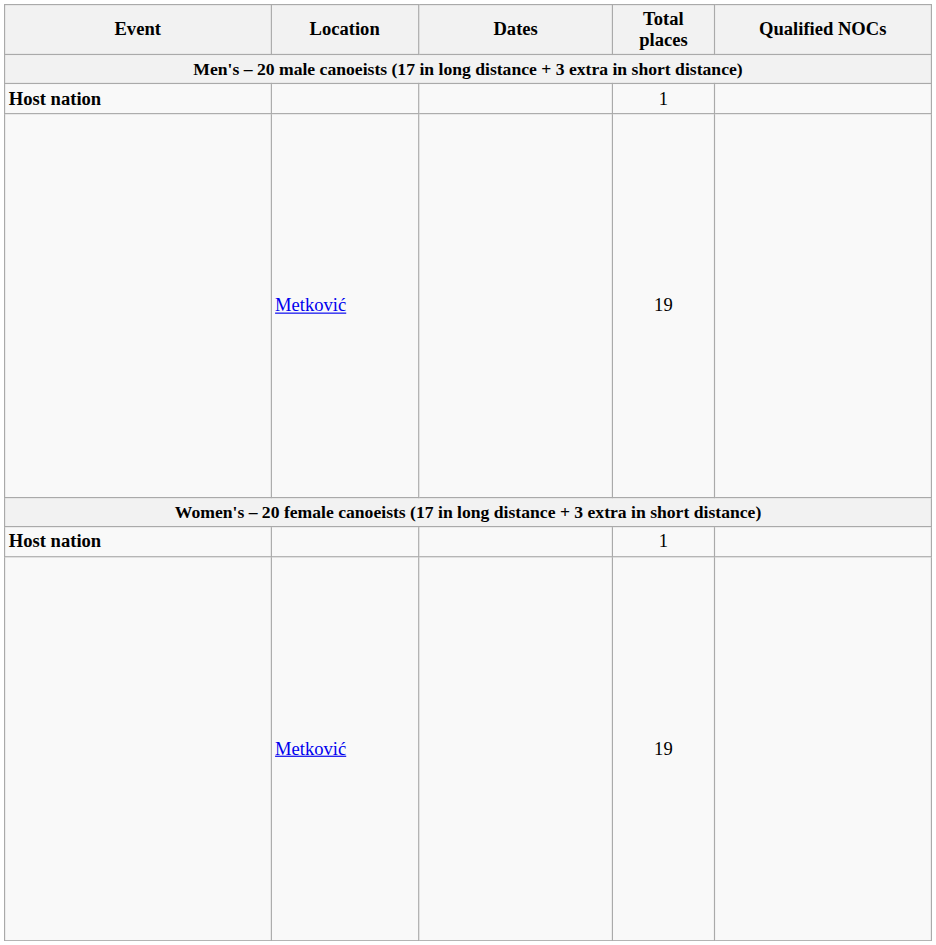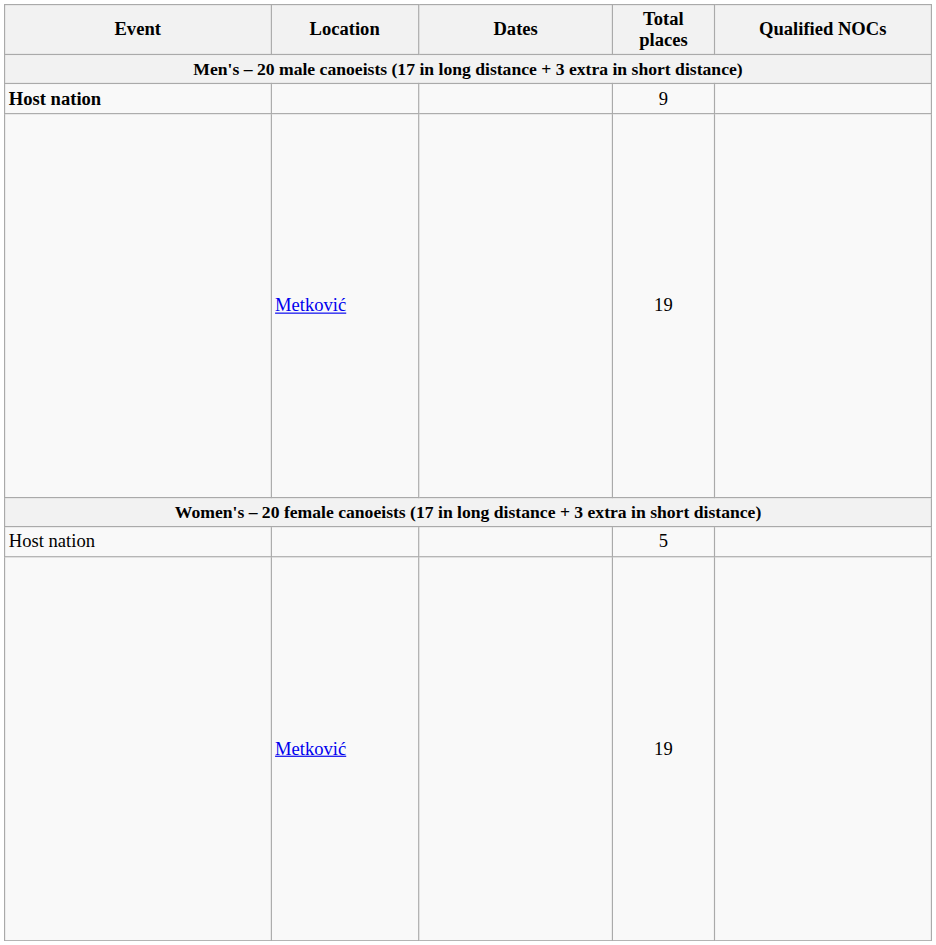(663, 98) 1 -> (663, 98) 9
(55, 541) bold -> (52, 541) normal
(663, 541) 1 -> (663, 541) 5
